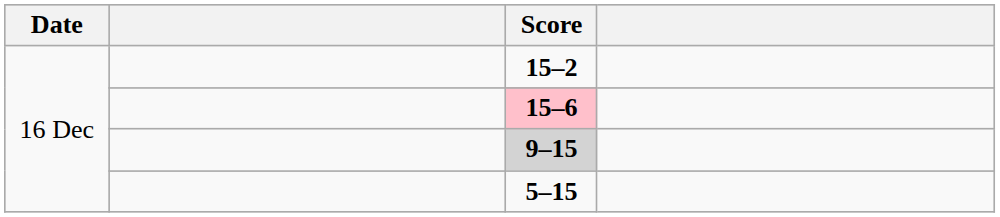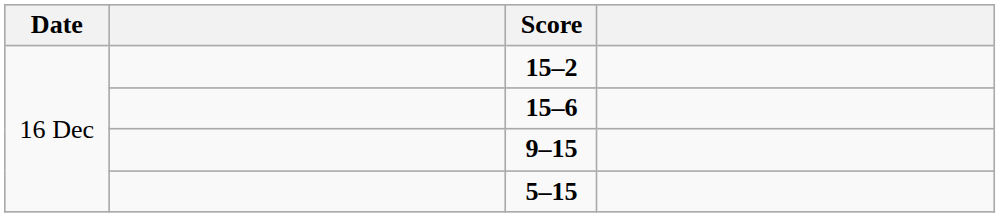(552, 107) pink background -> (552, 107) no background
(552, 149) lightgrey background -> (552, 149) no background
